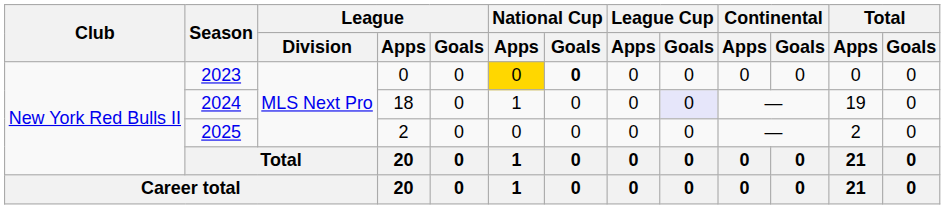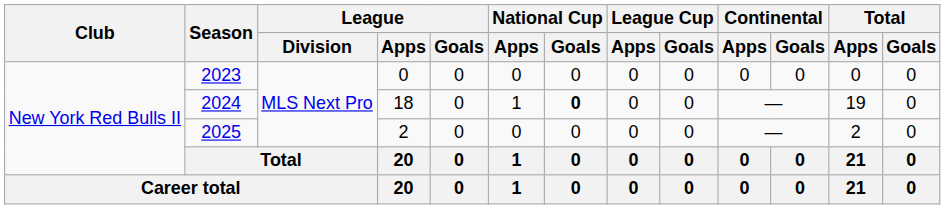(516, 75) gold background -> (516, 75) no background
(576, 75) bold -> (576, 75) normal
(576, 103) normal -> (576, 103) bold
(689, 103) lavender background -> (689, 103) no background
